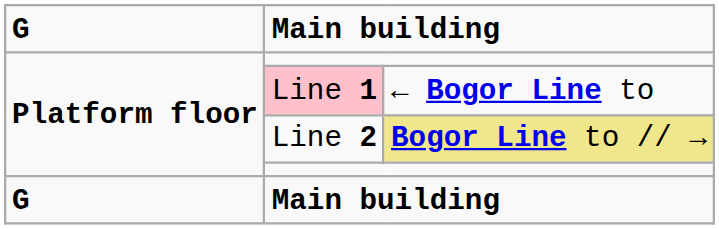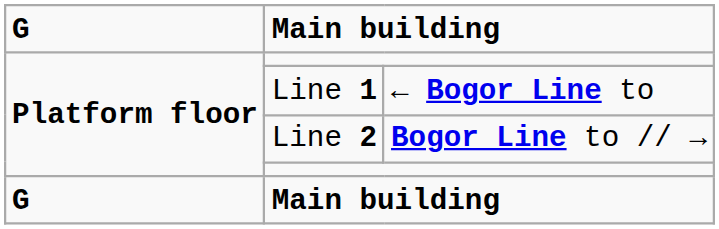(324, 91) pink background -> (324, 91) no background
(549, 138) khaki background -> (549, 138) no background
